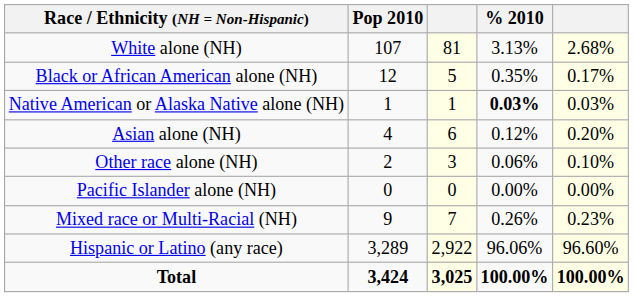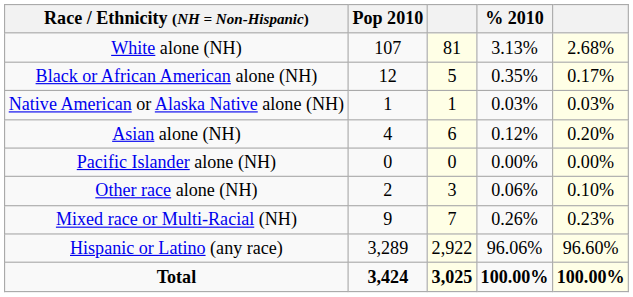(515, 104) bold -> (515, 104) normal
rows swapped: (176, 190) <-> (176, 162)
